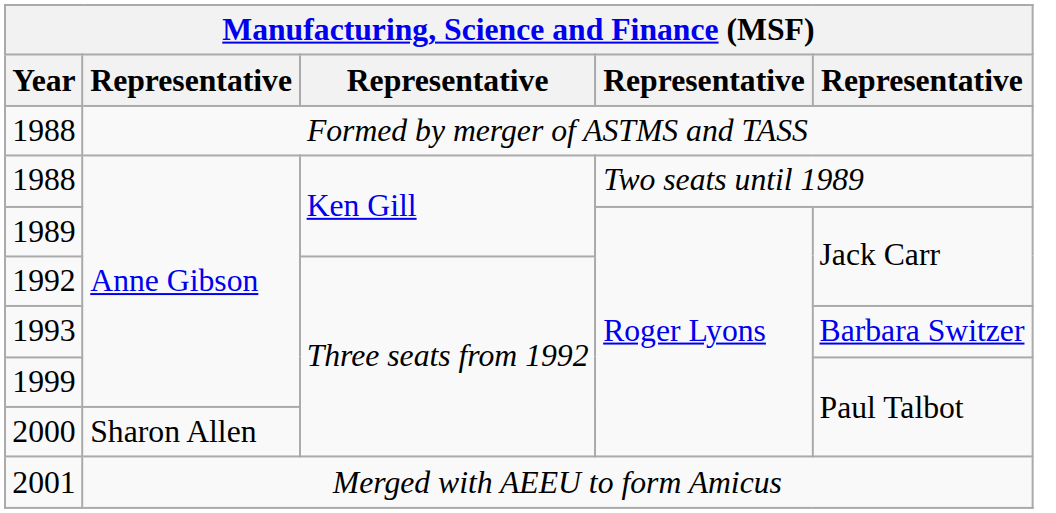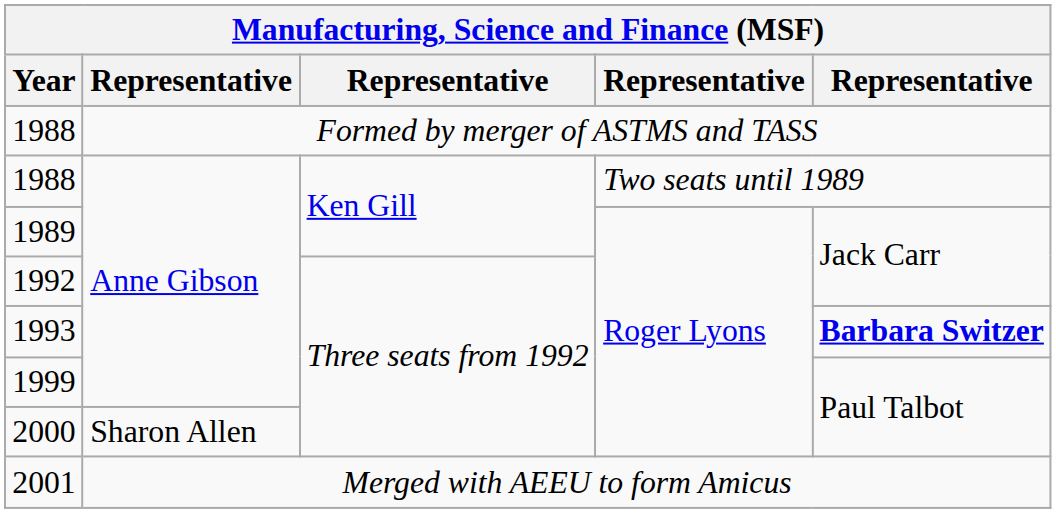(922, 331) normal -> (932, 331) bold
